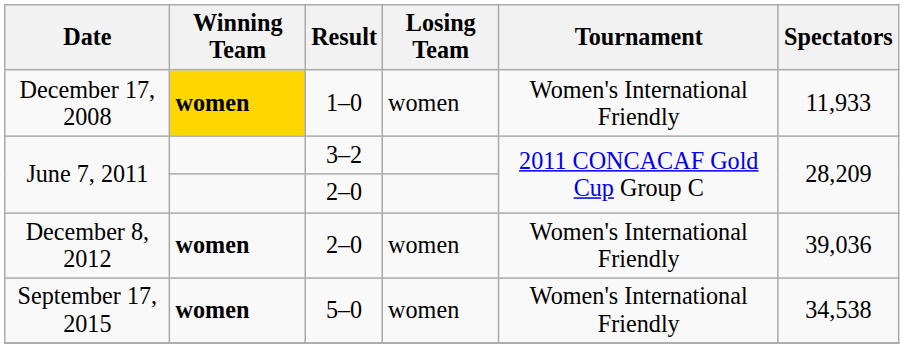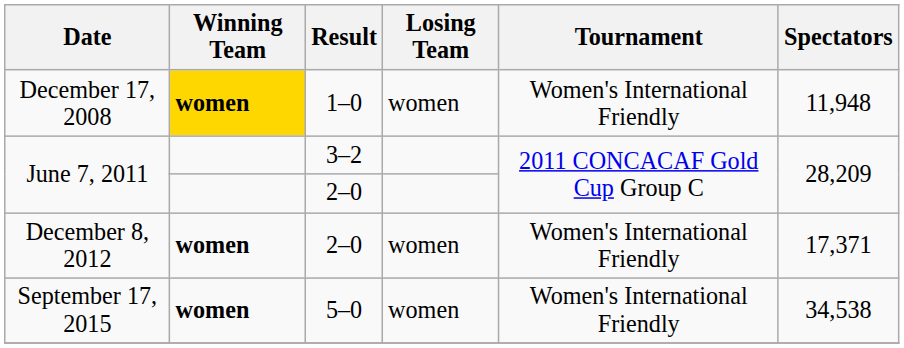(838, 102) 11,933 -> (838, 102) 11,948
(838, 244) 39,036 -> (838, 244) 17,371
